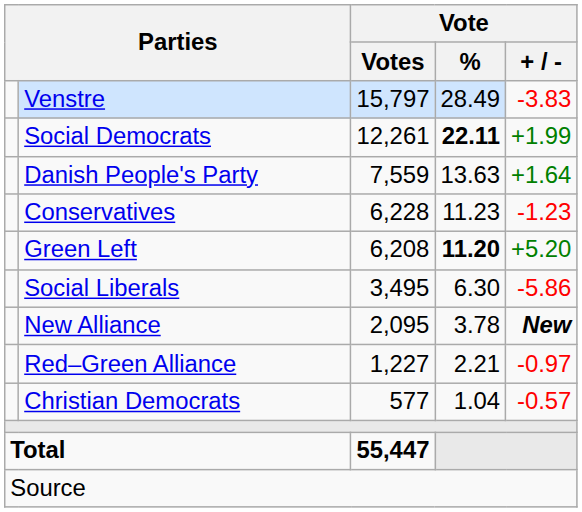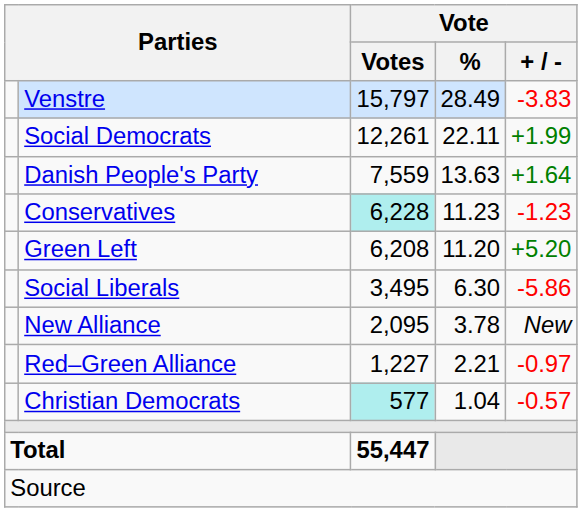(471, 136) bold -> (471, 136) normal
(400, 212) no background -> (400, 212) paleturquoise background
(471, 250) bold -> (471, 250) normal
(547, 325) bold -> (548, 325) normal
(410, 401) no background -> (410, 401) paleturquoise background
